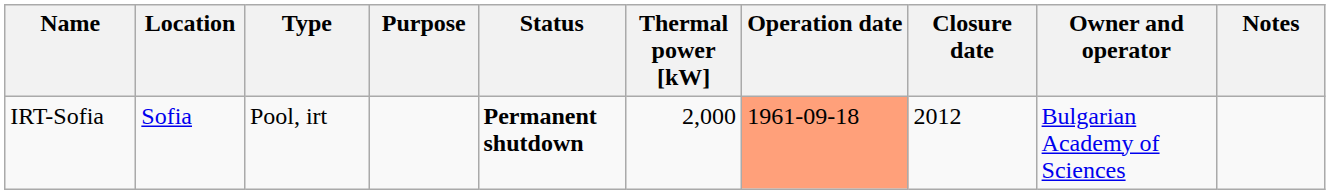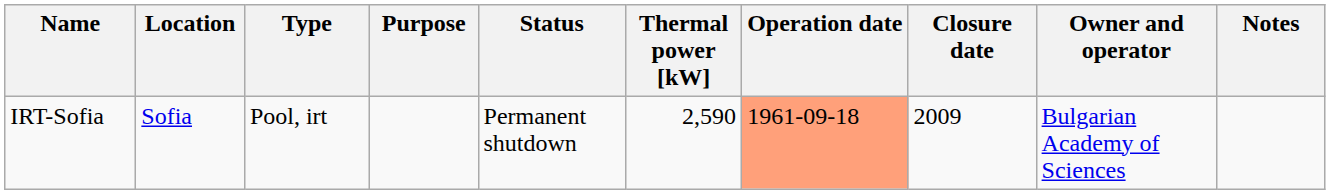(540, 129) bold -> (535, 129) normal
(709, 115) 2,000 -> (709, 115) 2,590
(938, 115) 2012 -> (938, 115) 2009
